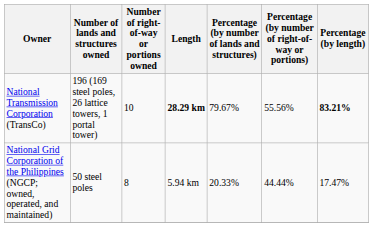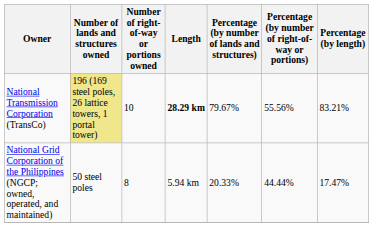(94, 108) no background -> (94, 108) khaki background
(335, 108) bold -> (334, 108) normal
